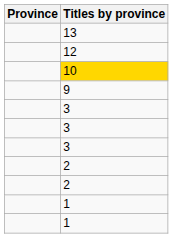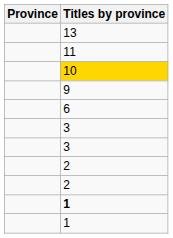(70, 52) 12 -> (70, 52) 11
(67, 109) 3 -> (67, 109) 6
(67, 204) normal -> (67, 204) bold
